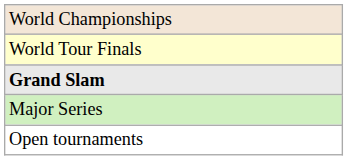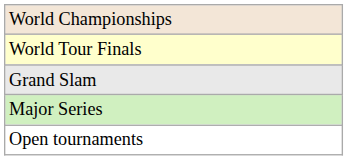(57, 79) bold -> (53, 79) normal
